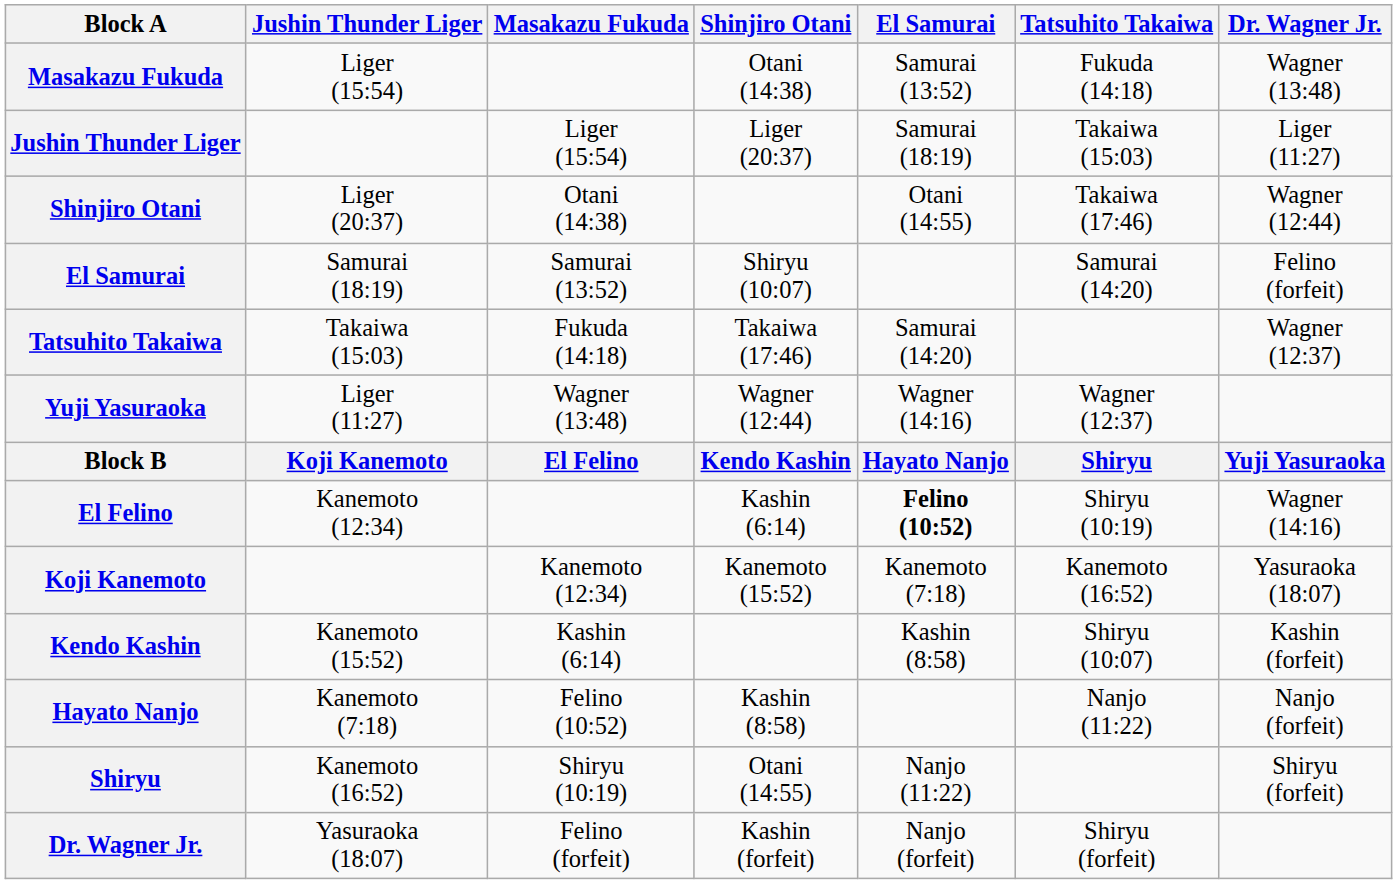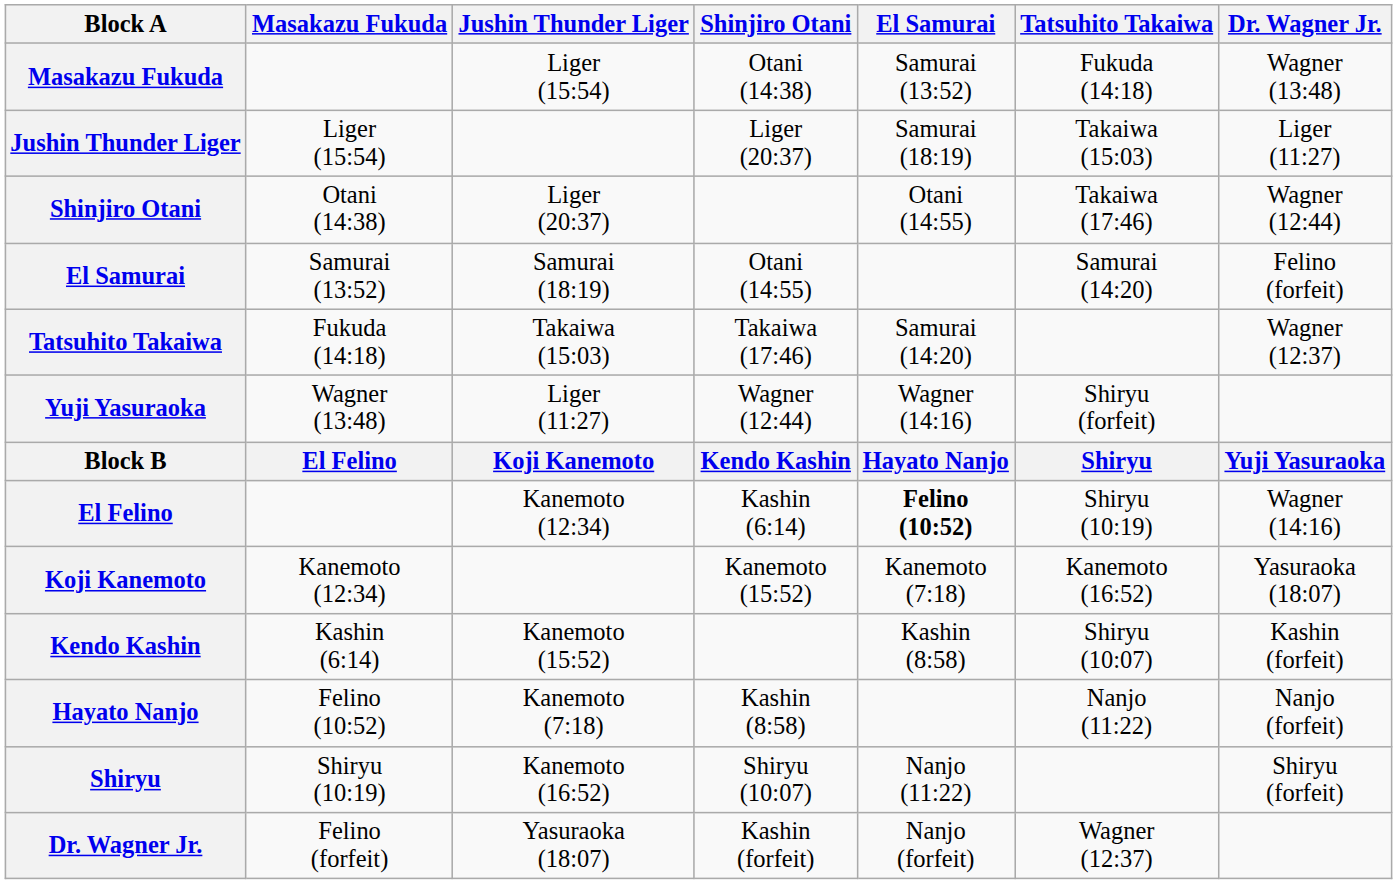columns swapped: (591, 23) <-> (367, 23)
(776, 275) Shiryu (10:07) -> (776, 275) Otani (14:55)
(1117, 408) Wagner (12:37) -> (1117, 408) Shiryu (forfeit)
(776, 778) Otani (14:55) -> (776, 778) Shiryu (10:07)
(1117, 845) Shiryu (forfeit) -> (1117, 845) Wagner (12:37)
